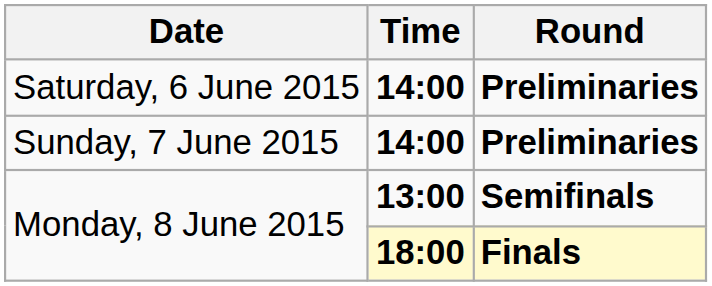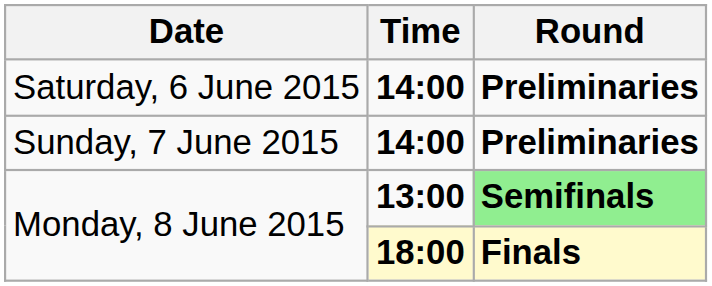(568, 197) no background -> (568, 197) lightgreen background
